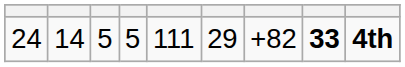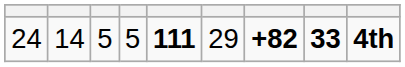(174, 38) normal -> (174, 38) bold
(273, 38) normal -> (274, 38) bold
